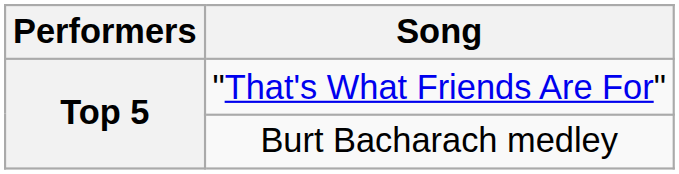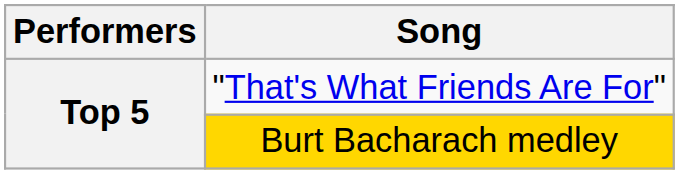(439, 140) no background -> (439, 140) gold background
